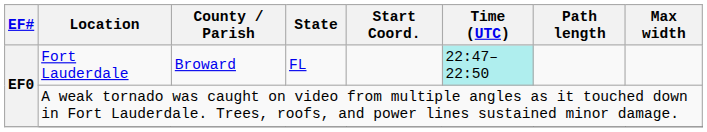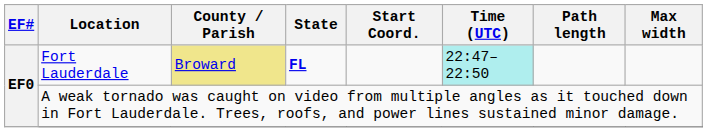(205, 65) no background -> (205, 65) khaki background
(298, 65) normal -> (298, 65) bold
